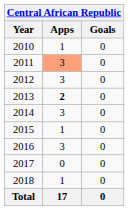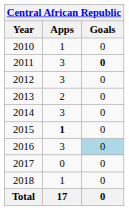(62, 63) lightsalmon background -> (62, 63) no background
(103, 63) normal -> (103, 63) bold
(62, 96) bold -> (62, 96) normal
(62, 130) normal -> (62, 130) bold
(103, 146) no background -> (103, 146) lightblue background
